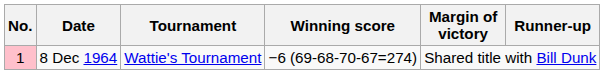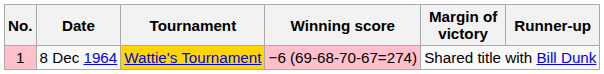(193, 58) no background -> (193, 58) gold background
(343, 58) no background -> (343, 58) pink background
